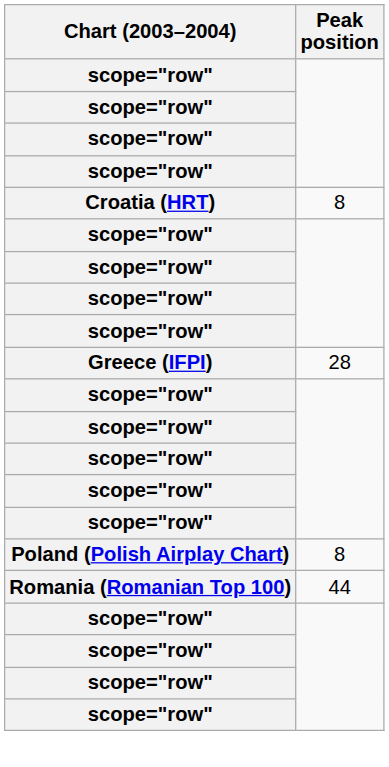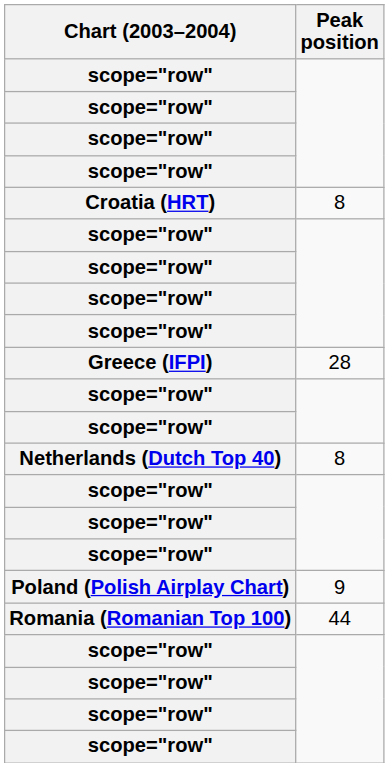+ row: (150, 458)
(340, 554) 8 -> (340, 586) 9
